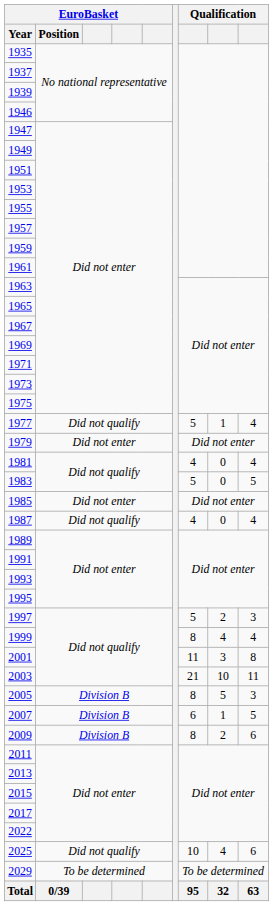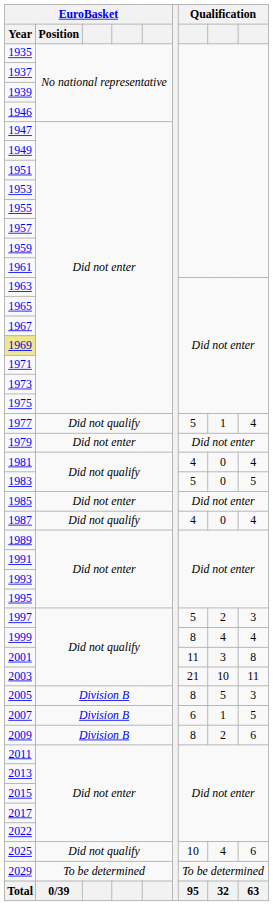(20, 345) no background -> (20, 345) khaki background
